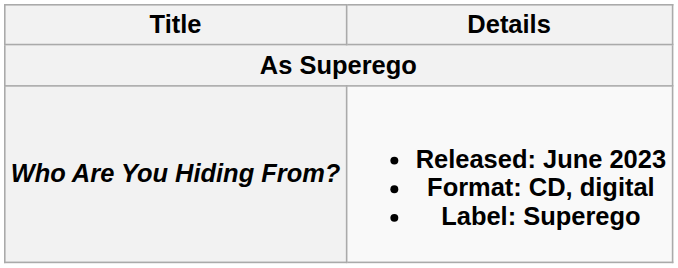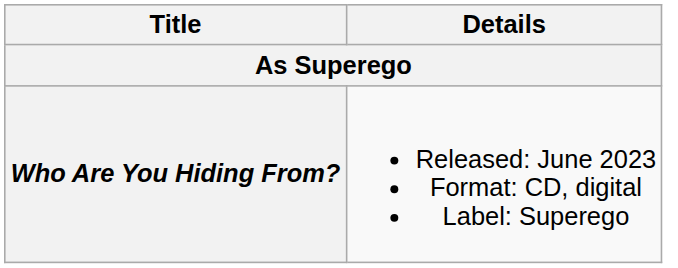(509, 188) bold -> (504, 188) normal
